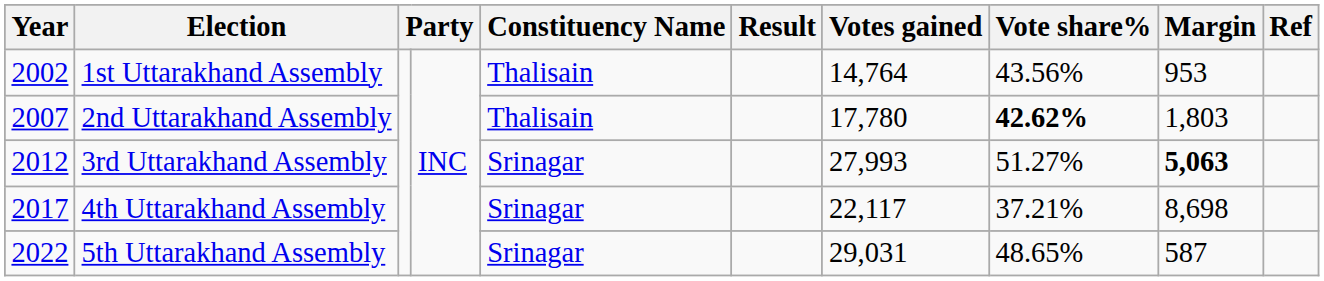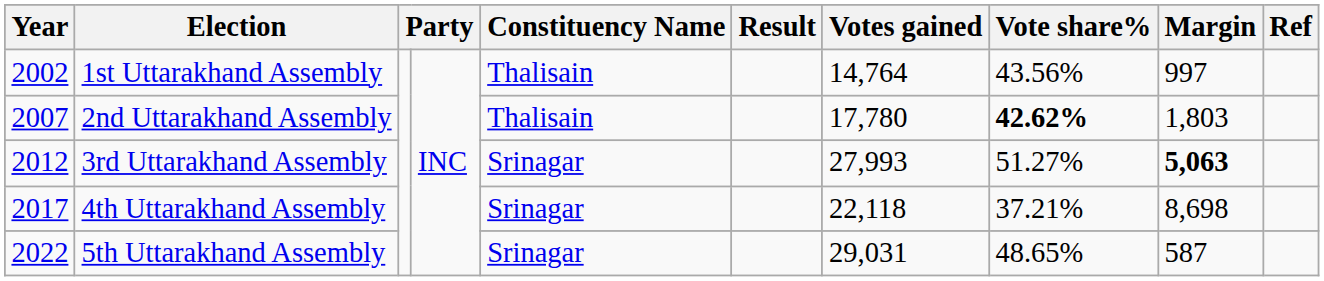(1186, 72) 953 -> (1186, 72) 997
(868, 207) 22,117 -> (868, 207) 22,118
